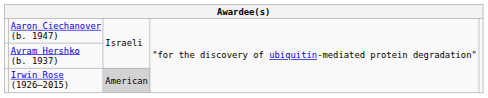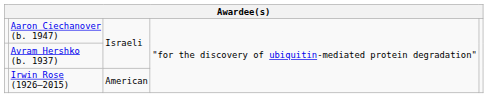(127, 80) lightgrey background -> (127, 80) no background
